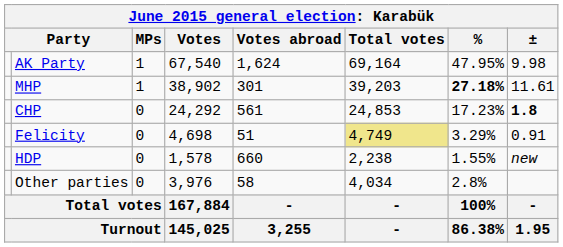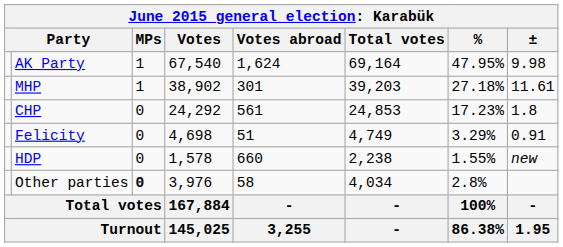(478, 88) bold -> (478, 88) normal
(524, 111) bold -> (524, 111) normal
(370, 135) khaki background -> (370, 135) no background
(140, 183) normal -> (140, 183) bold
